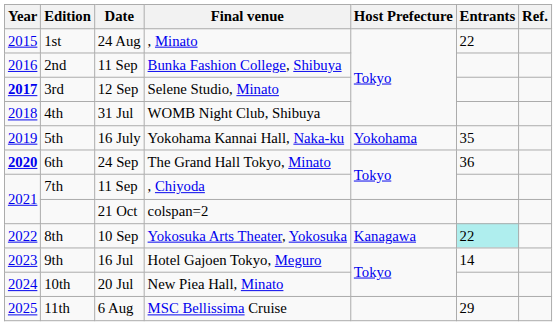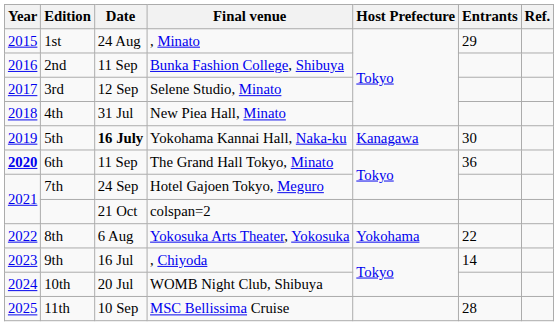(467, 41) 22 -> (469, 41) 29
(23, 89) bold -> (23, 89) normal
(234, 114) WOMB Night Club, Shibuya -> (218, 114) New Piea Hall, Minato
(119, 138) normal -> (120, 138) bold
(385, 138) Yokohama -> (387, 138) Kanagawa
(467, 138) 35 -> (469, 138) 30
(118, 162) 24 Sep -> (118, 162) 11 Sep
(118, 187) 11 Sep -> (118, 187) 24 Sep
(176, 187) , Chiyoda -> (237, 187) Hotel Gajoen Tokyo, Meguro
(118, 235) 10 Sep -> (116, 235) 6 Aug
(385, 235) Kanagawa -> (388, 235) Yokohama
(467, 235) paleturquoise background -> (469, 235) no background
(235, 259) Hotel Gajoen Tokyo, Meguro -> (179, 259) , Chiyoda
(216, 284) New Piea Hall, Minato -> (236, 284) WOMB Night Club, Shibuya
(116, 308) 6 Aug -> (118, 308) 10 Sep
(467, 308) 29 -> (469, 308) 28
